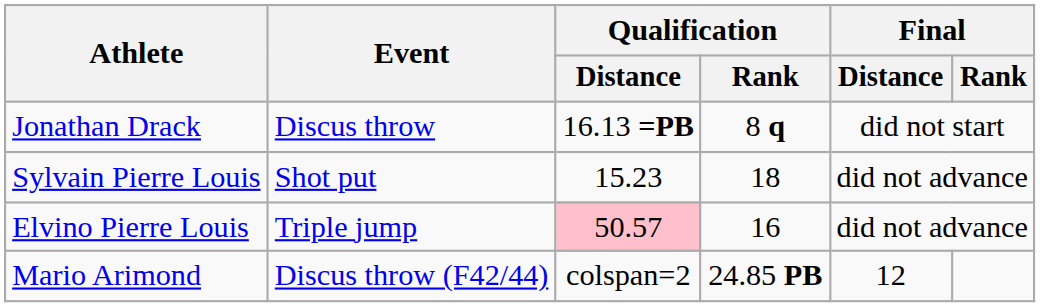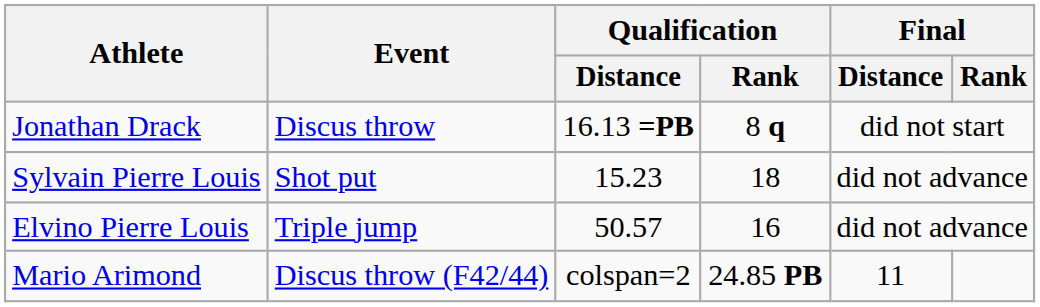(628, 226) pink background -> (628, 226) no background
(891, 276) 12 -> (891, 276) 11
